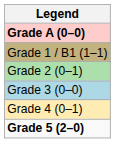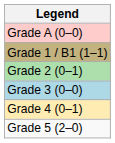(46, 33) bold -> (45, 33) normal
(46, 128) bold -> (45, 128) normal
